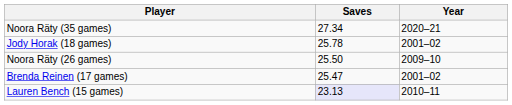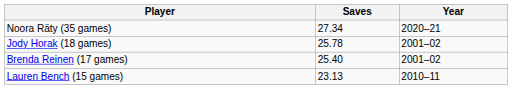- row: (59, 60)
(330, 76) 25.47 -> (330, 60) 25.40
(330, 92) lavender background -> (330, 76) no background
